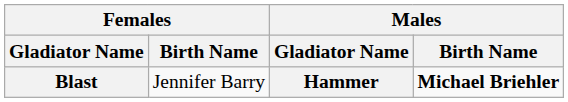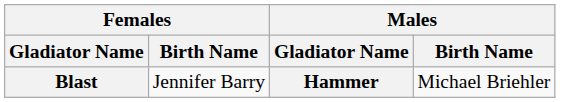(488, 81) bold -> (484, 81) normal
